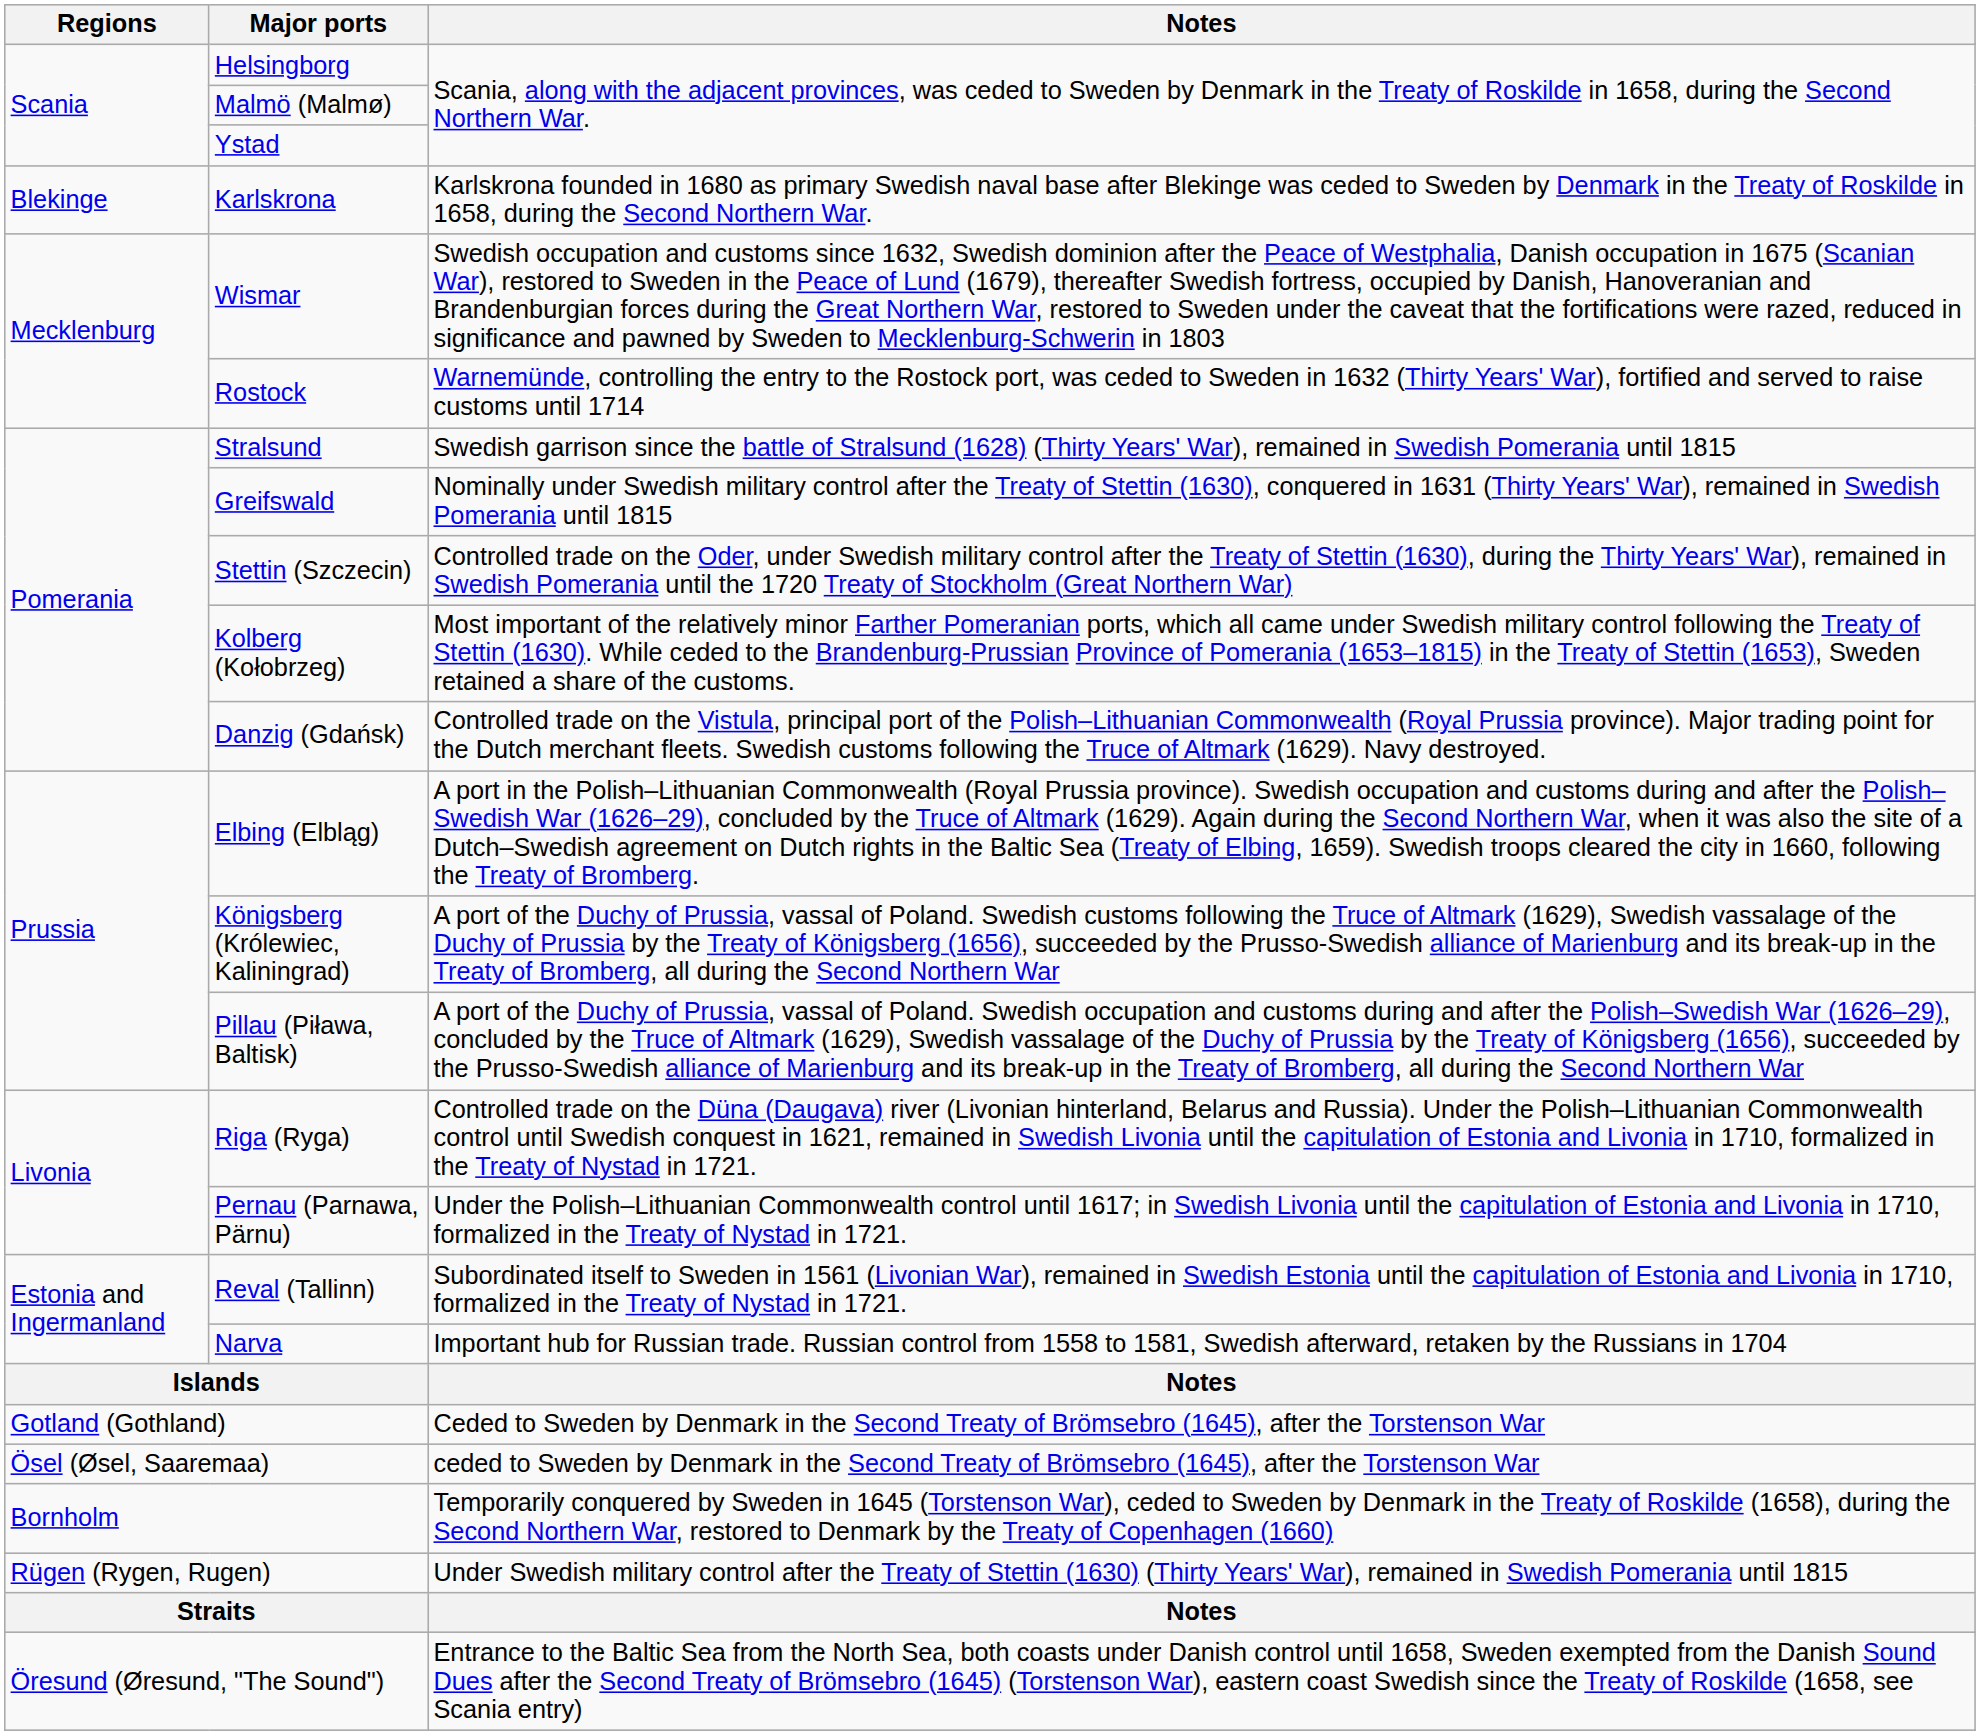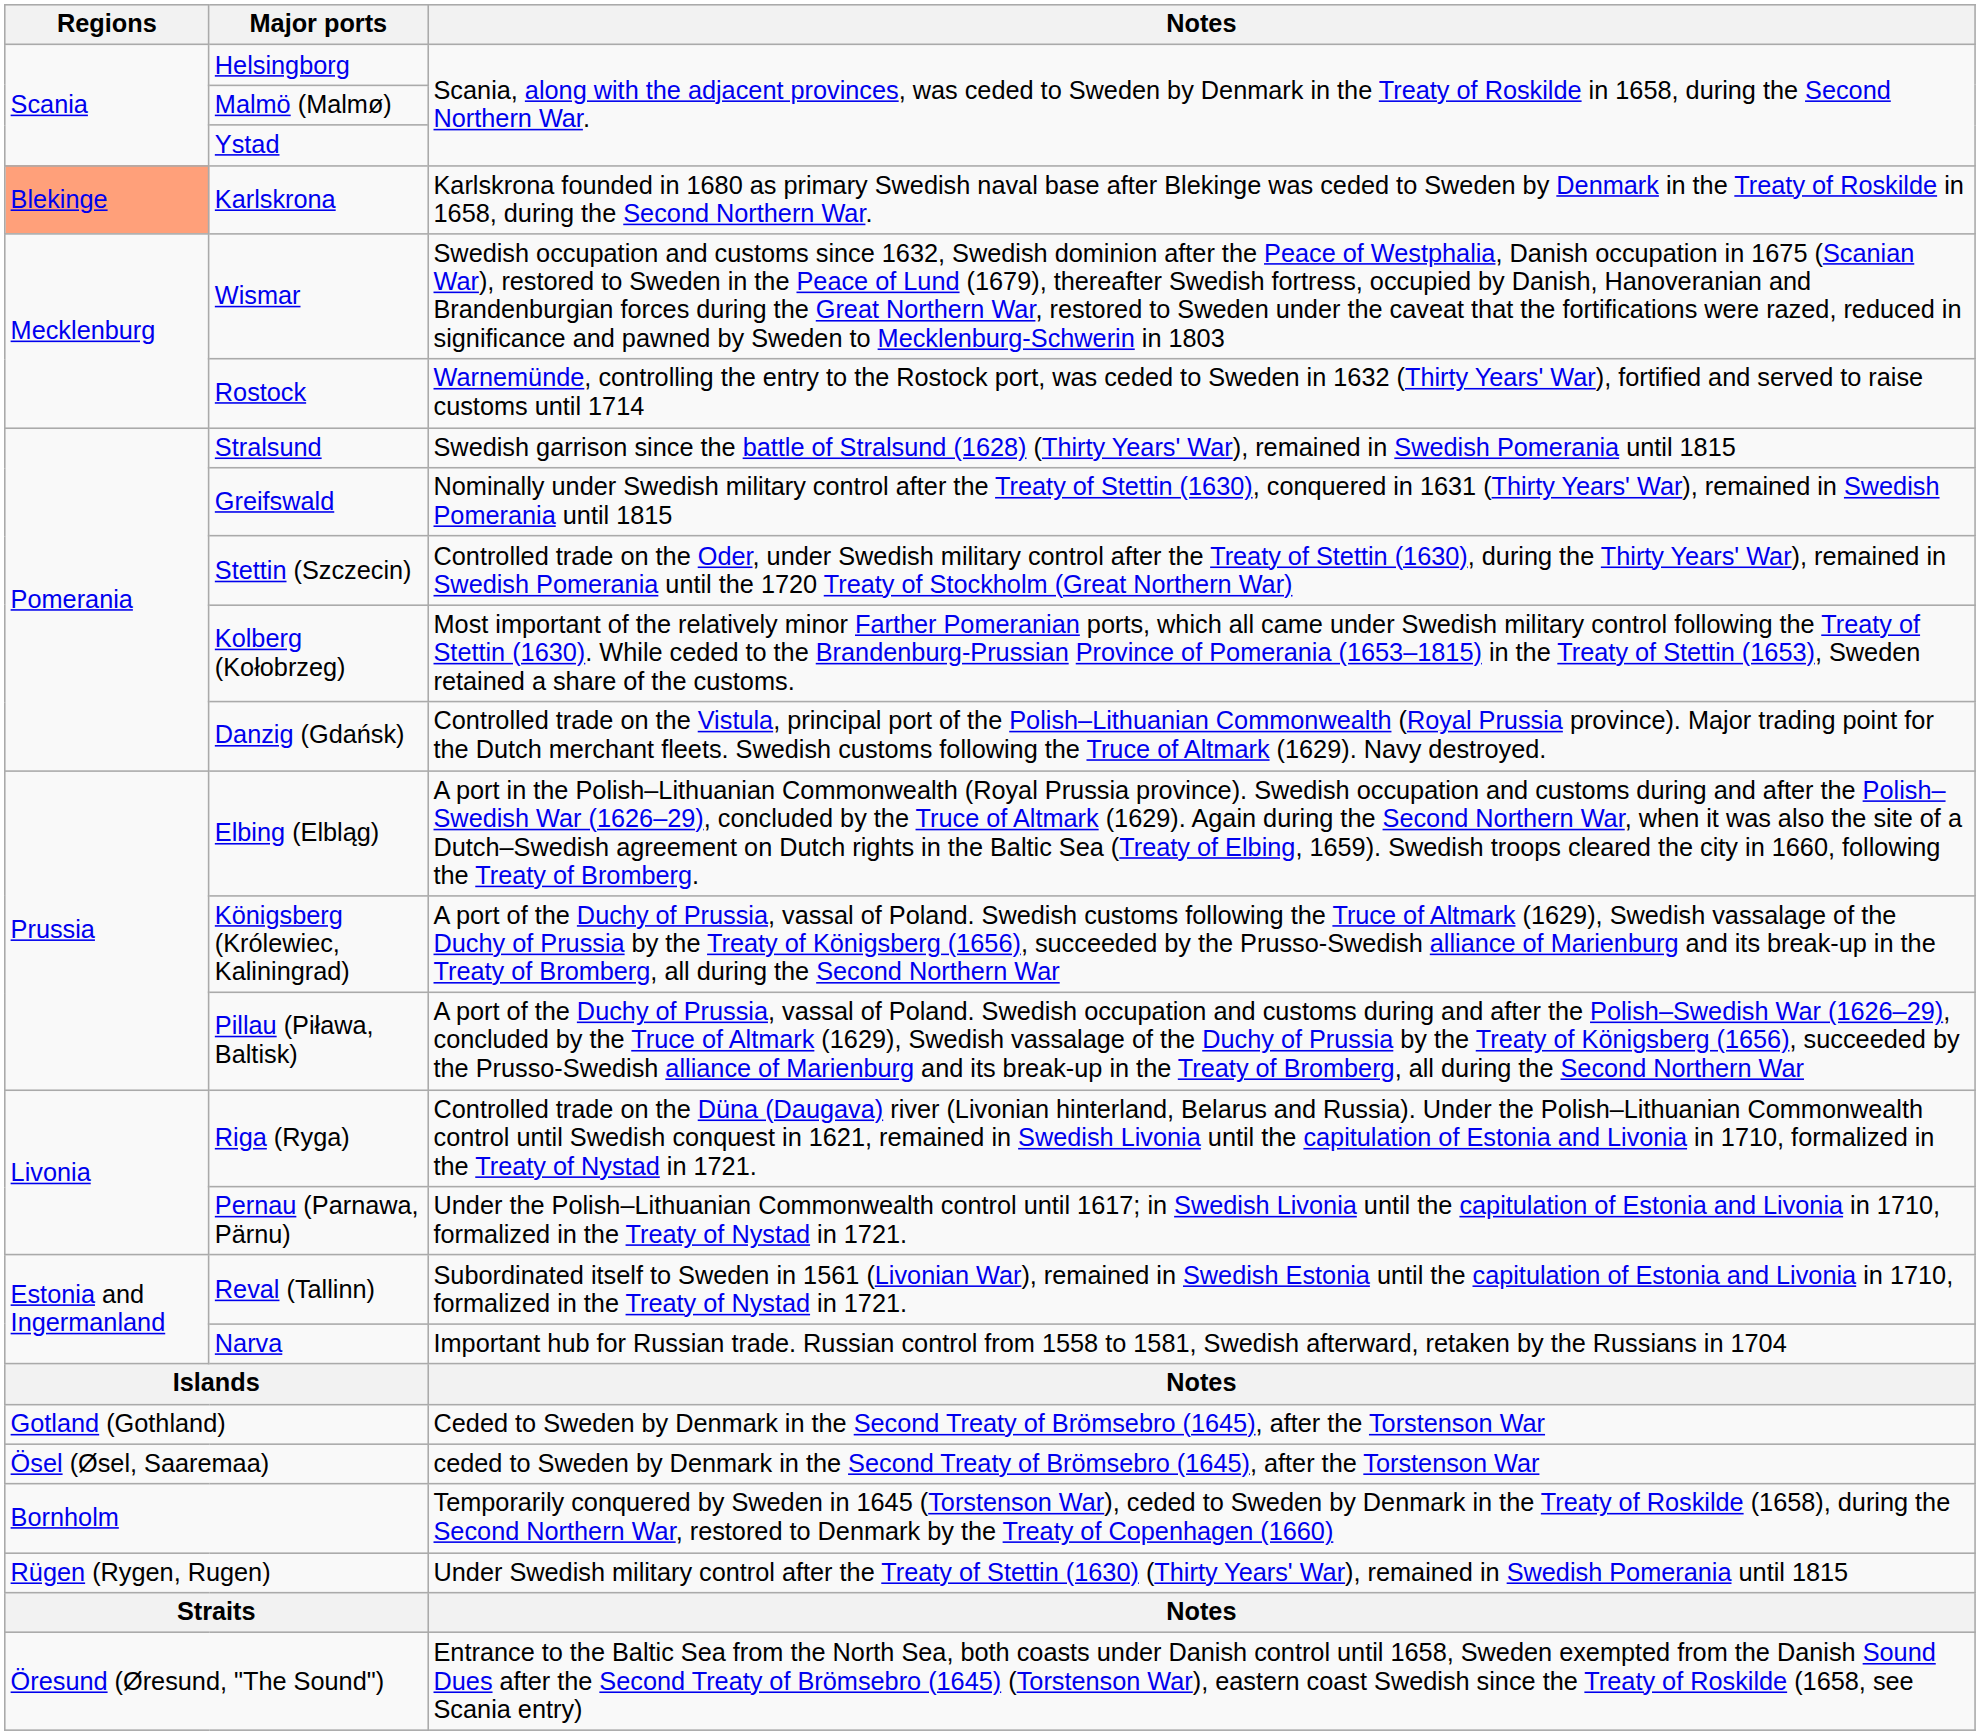(59, 199) no background -> (59, 199) lightsalmon background
